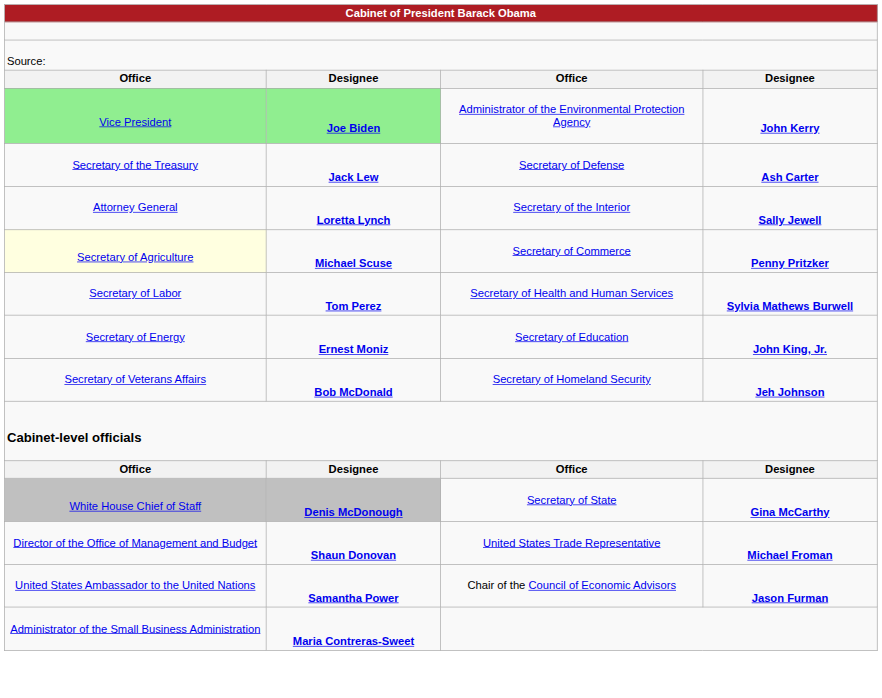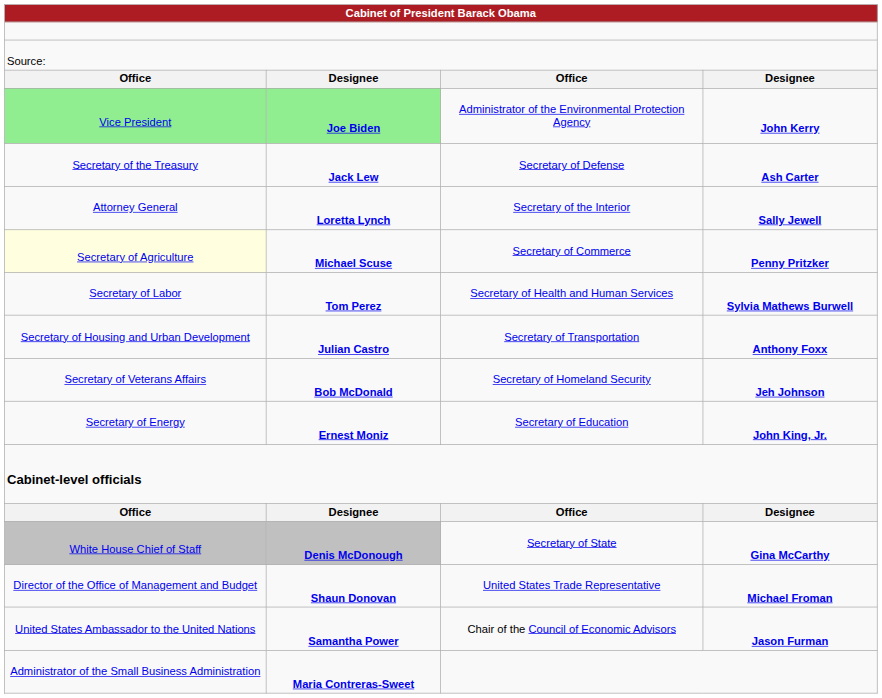+ row: (135, 337)
rows swapped: (135, 337) <-> (135, 380)
